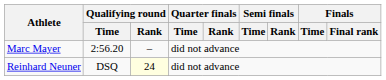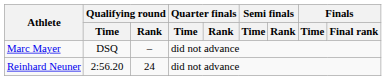(107, 49) 2:56.20 -> (107, 49) DSQ
(107, 67) DSQ -> (107, 67) 2:56.20
(150, 67) lightyellow background -> (150, 67) no background
